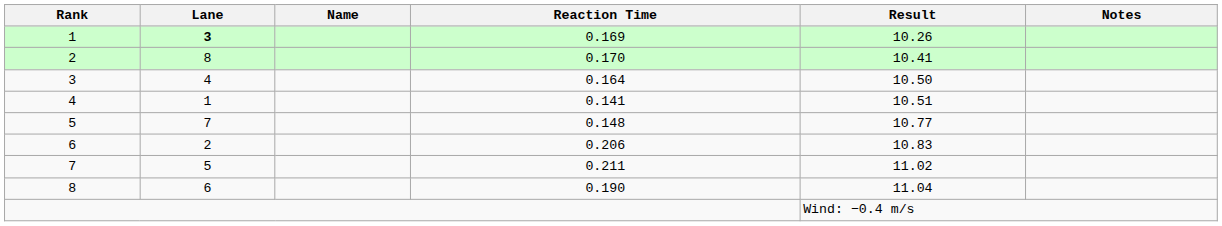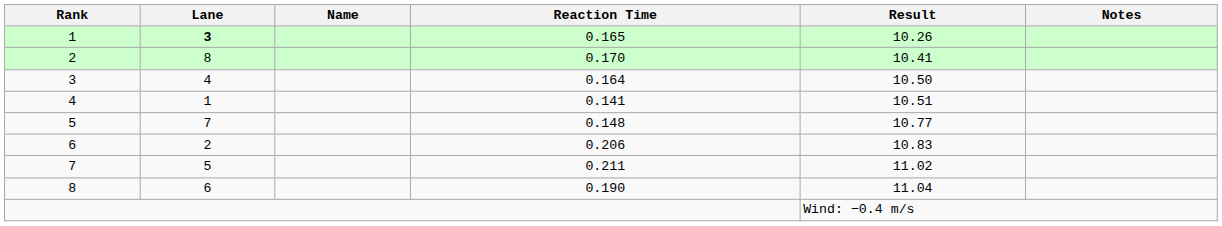(605, 37) 0.169 -> (605, 37) 0.165
